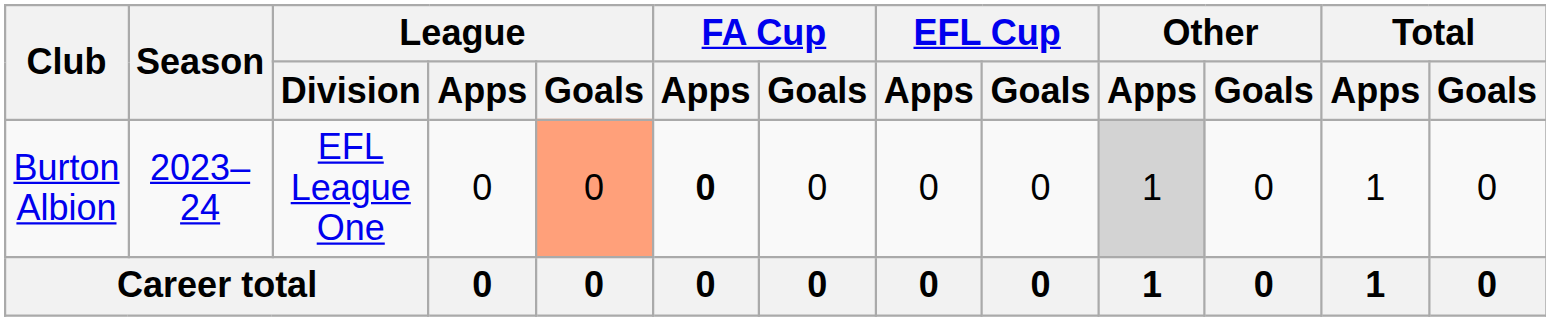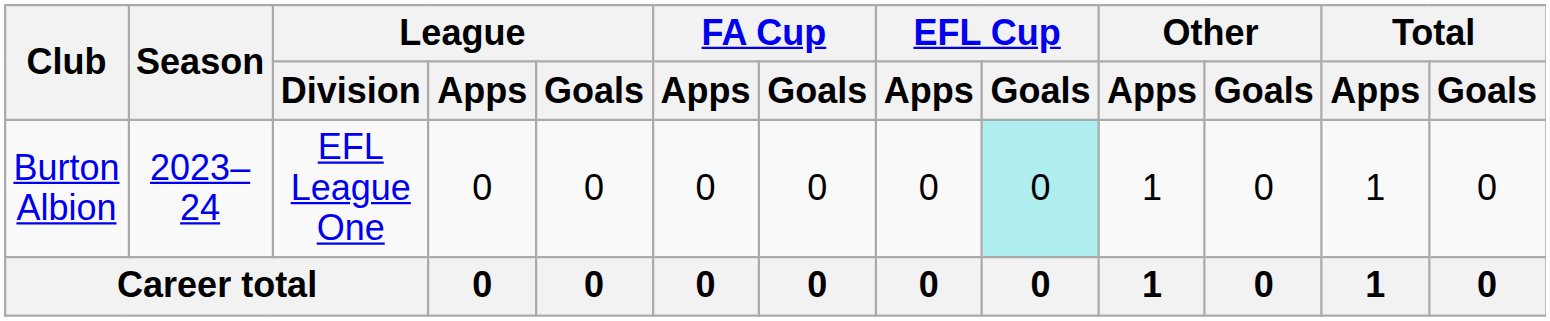(594, 187) lightsalmon background -> (594, 187) no background
(706, 187) bold -> (706, 187) normal
(1040, 187) no background -> (1040, 187) paleturquoise background
(1152, 187) lightgrey background -> (1152, 187) no background
